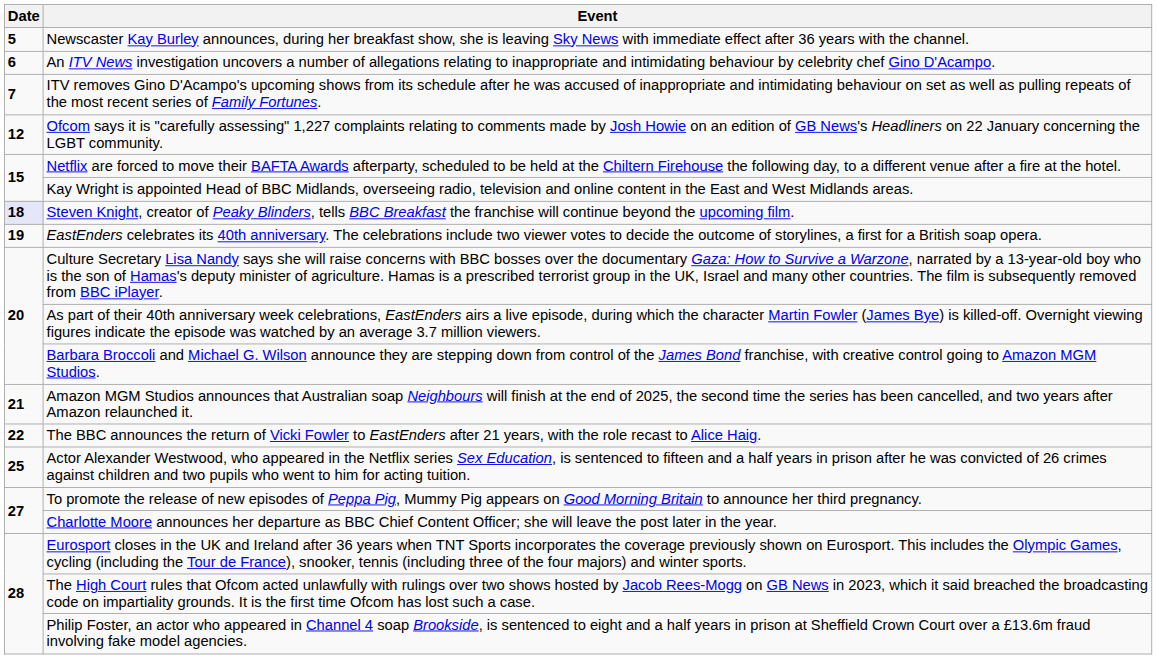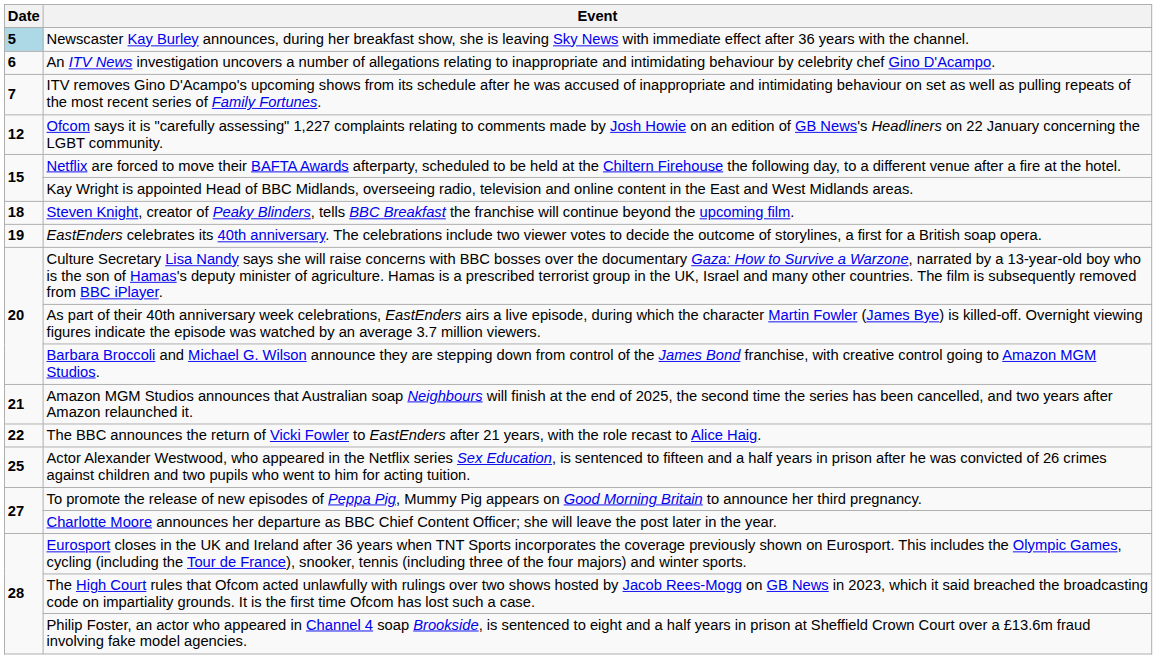(12, 39) no background -> (12, 39) lightblue background
(16, 212) lavender background -> (16, 212) no background
